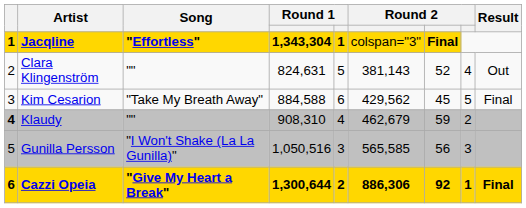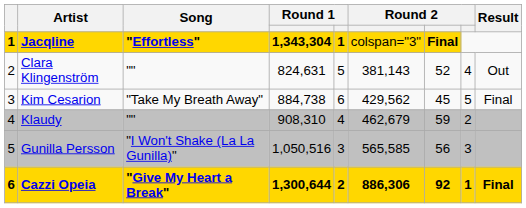(302, 99) 884,588 -> (302, 99) 884,738
(11, 120) bold -> (11, 120) normal
